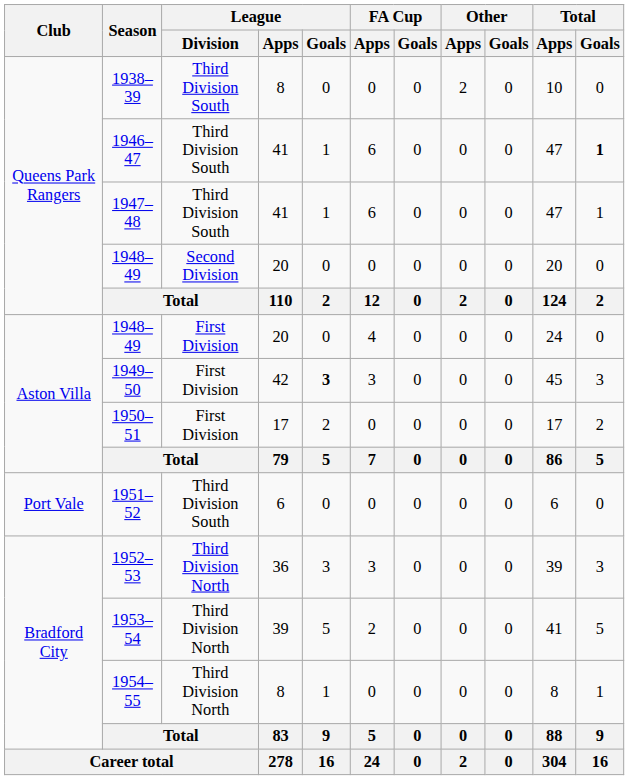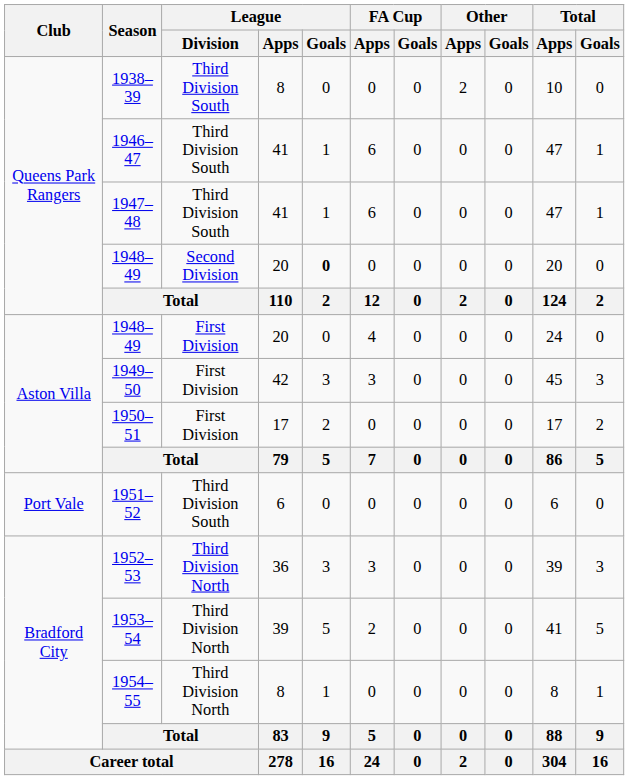(600, 150) bold -> (600, 150) normal
(326, 266) normal -> (326, 266) bold
(326, 380) bold -> (326, 380) normal
